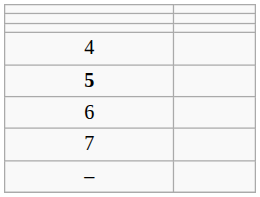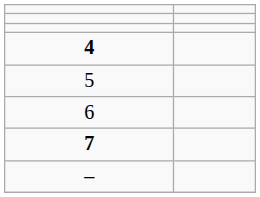(89, 48) normal -> (89, 48) bold
(89, 80) bold -> (89, 80) normal
(89, 144) normal -> (89, 144) bold
